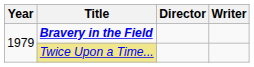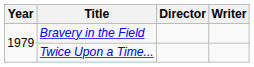(96, 33) bold -> (92, 33) normal
(97, 52) khaki background -> (97, 52) no background
